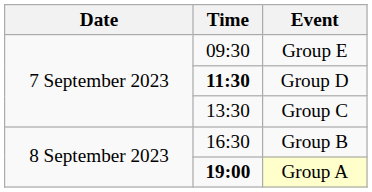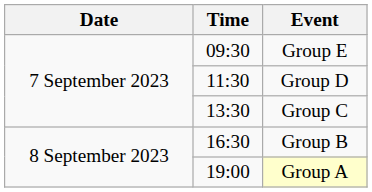(228, 80) bold -> (228, 80) normal
(228, 171) bold -> (228, 171) normal
